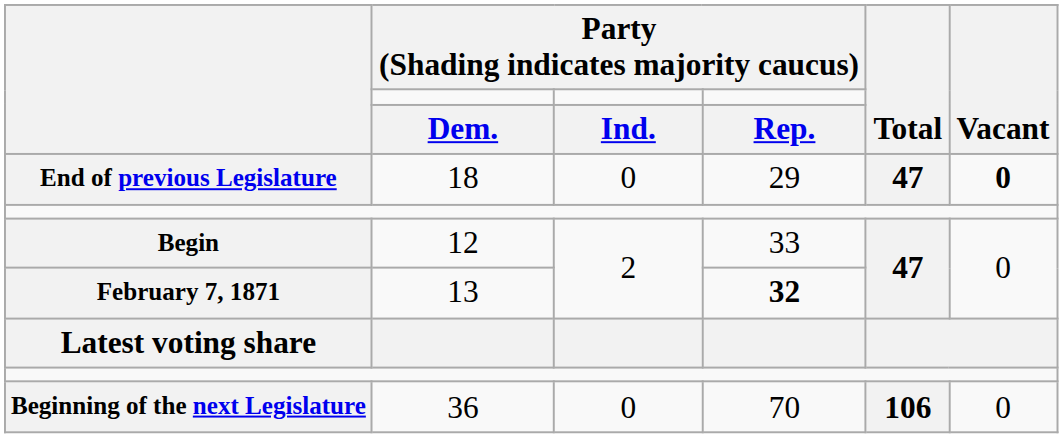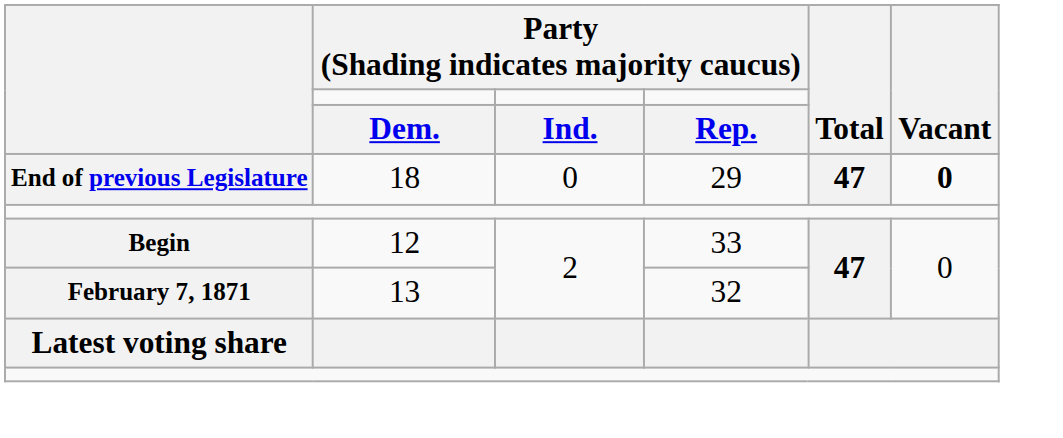(784, 292) bold -> (726, 292) normal
- row: (188, 406)
